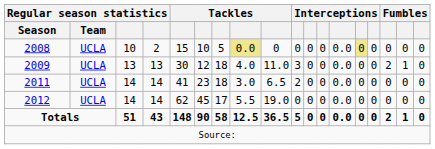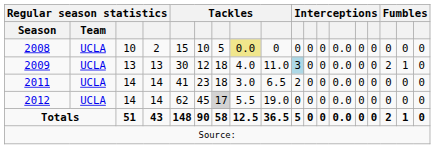(361, 48) khaki background -> (361, 48) no background
(298, 65) no background -> (298, 65) lightblue background
(221, 100) no background -> (221, 100) lightgrey background
